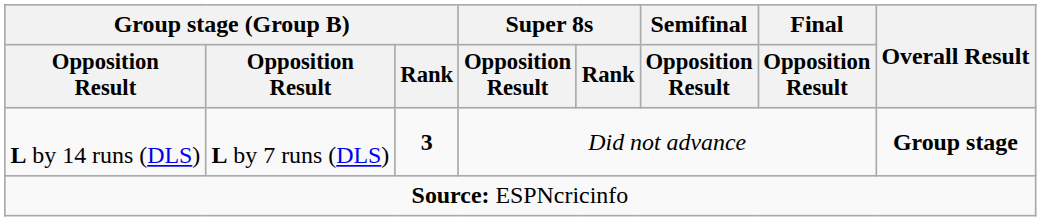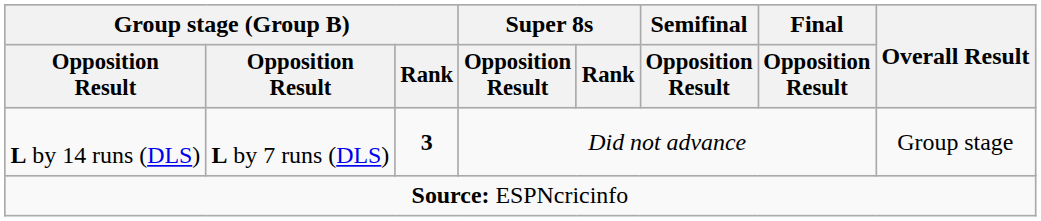(955, 141) bold -> (955, 141) normal
